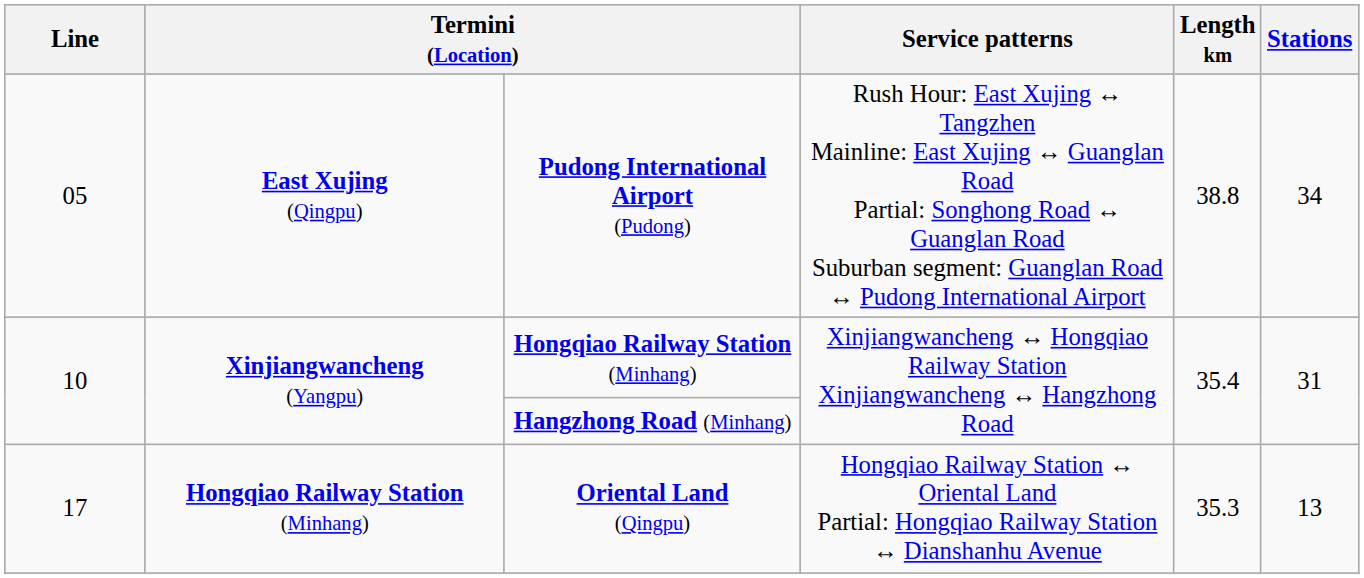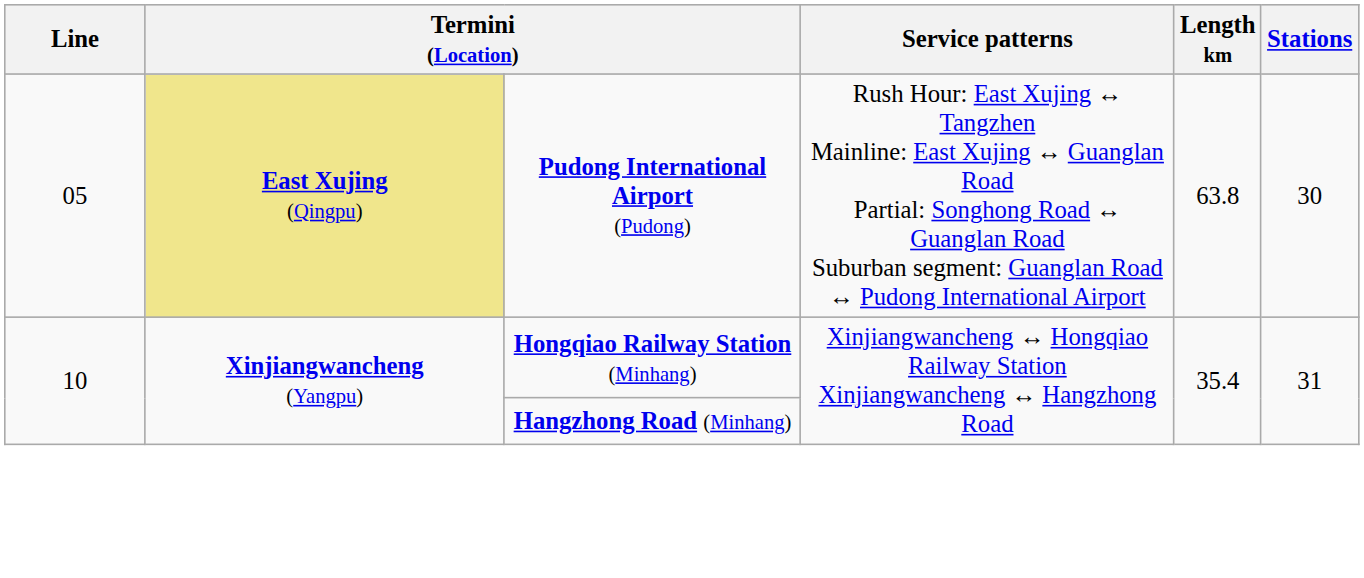(325, 195) no background -> (325, 195) khaki background
(1218, 195) 38.8 -> (1218, 195) 63.8
(1310, 195) 34 -> (1310, 195) 30
- row: (653, 508)
